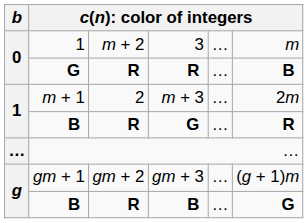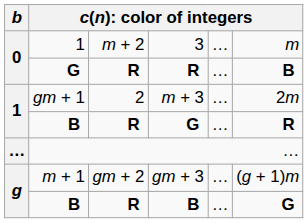(64, 97) m + 1 -> (59, 97) gm + 1
(59, 177) gm + 1 -> (64, 177) m + 1
